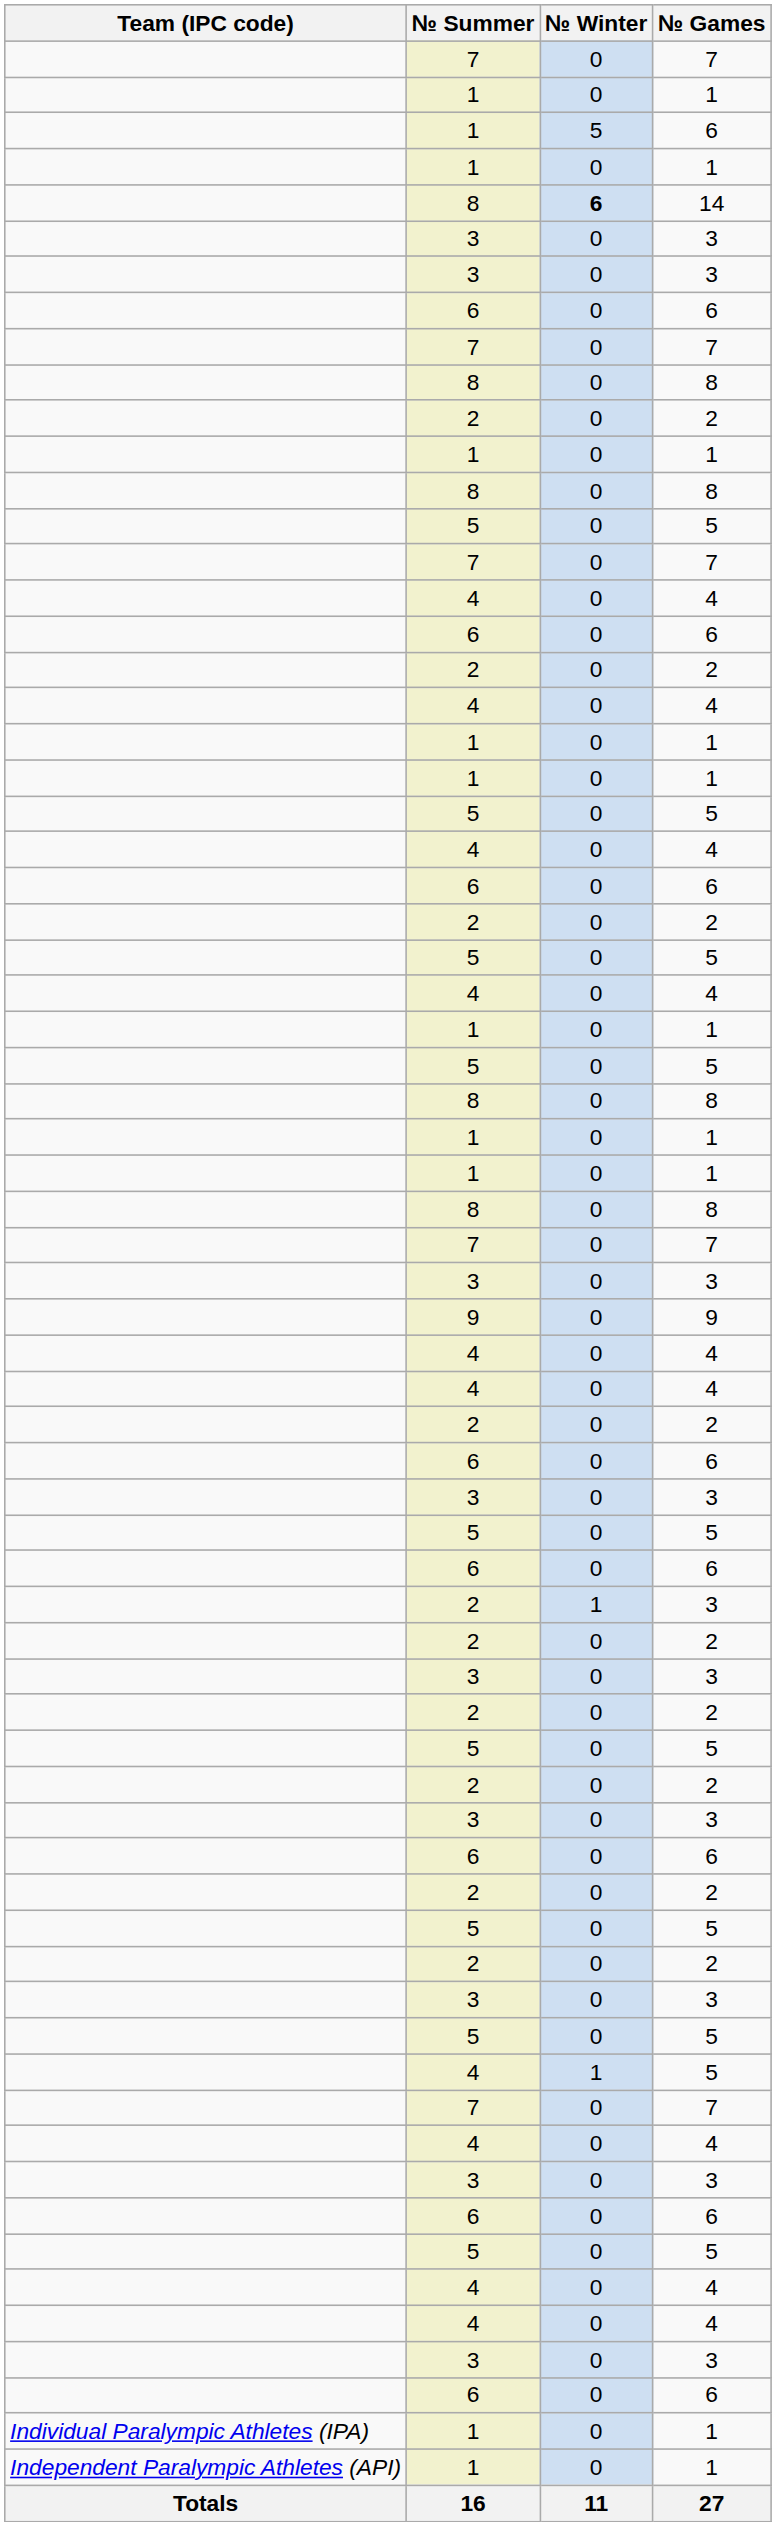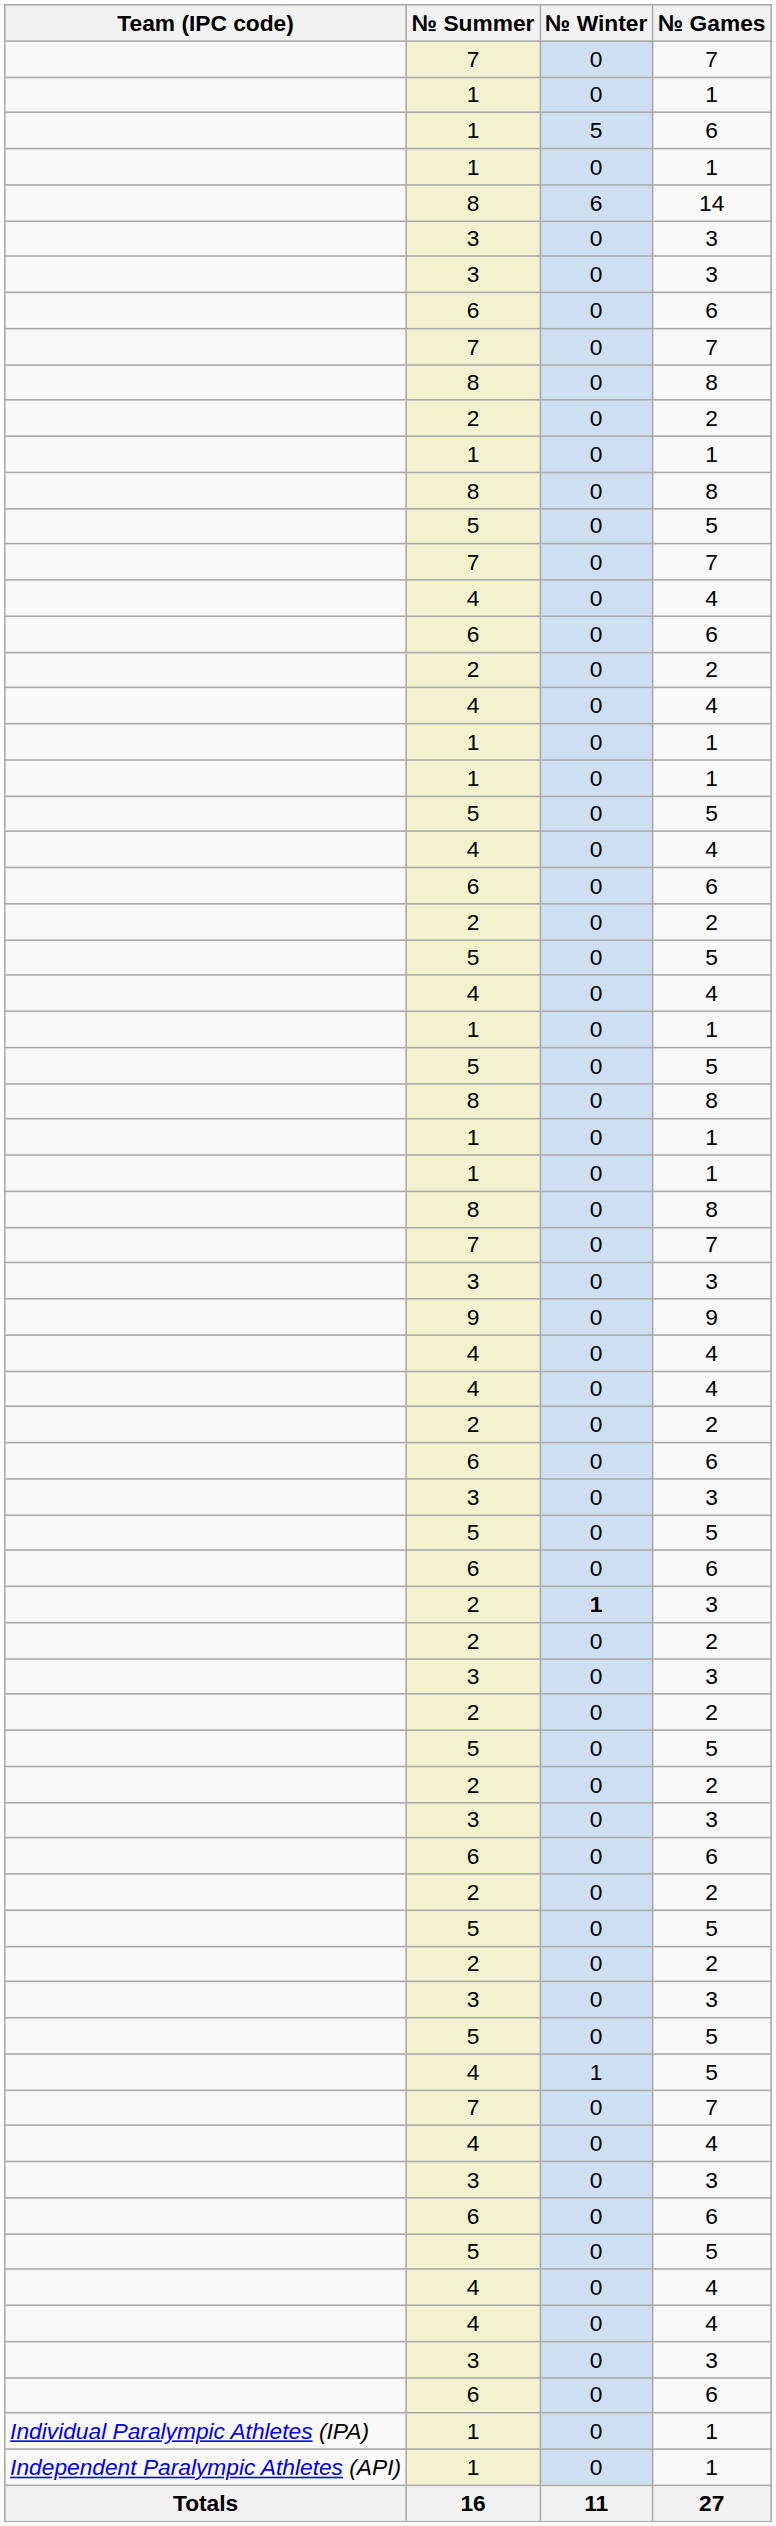(596, 202) bold -> (596, 202) normal
(596, 1604) normal -> (596, 1604) bold
